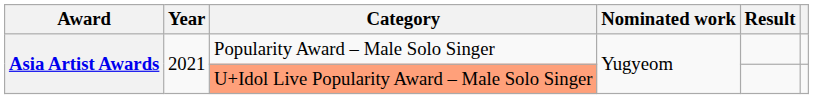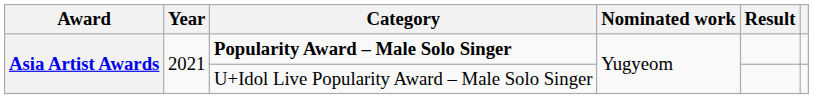(354, 49) normal -> (363, 49) bold
(403, 78) lightsalmon background -> (403, 78) no background
